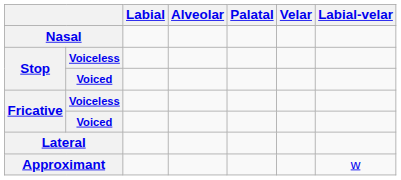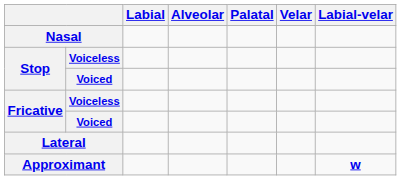(356, 164) normal -> (356, 164) bold
